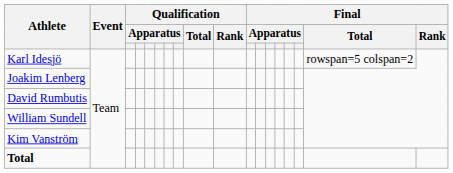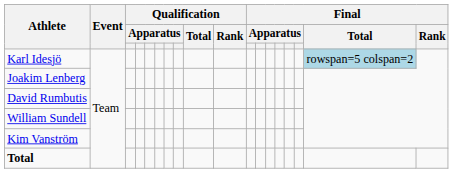(360, 59) no background -> (360, 59) lightblue background
